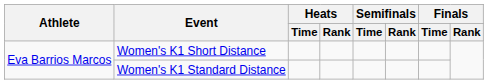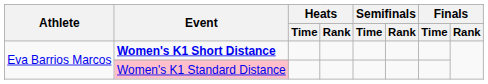(191, 51) normal -> (196, 51) bold
(201, 70) no background -> (201, 70) pink background
